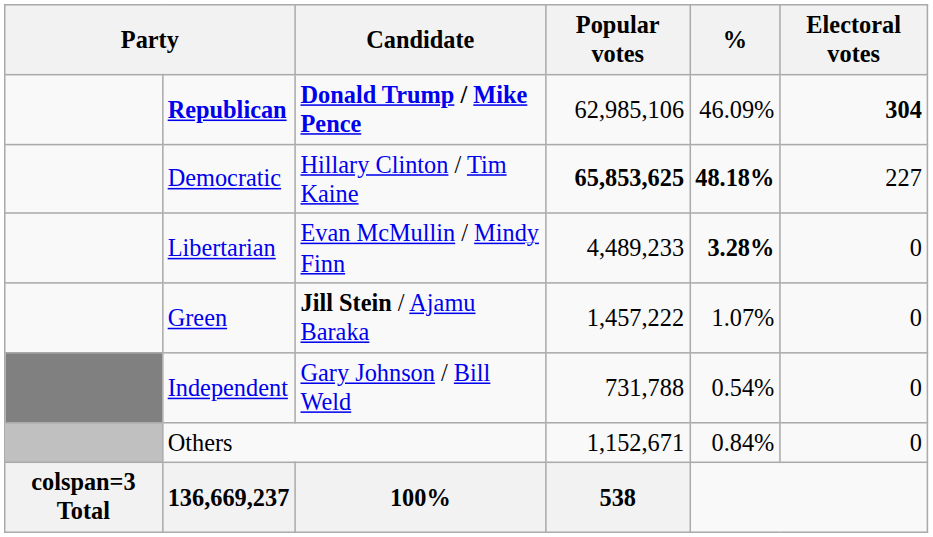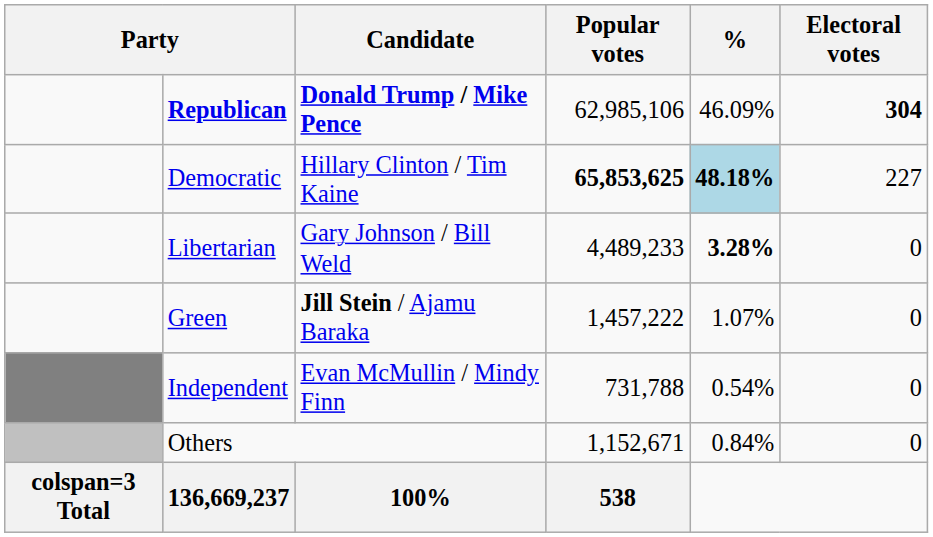(735, 178) no background -> (735, 178) lightblue background
(420, 248) Evan McMullin / Mindy Finn -> (395, 248) Gary Johnson / Bill Weld
(395, 387) Gary Johnson / Bill Weld -> (420, 387) Evan McMullin / Mindy Finn
